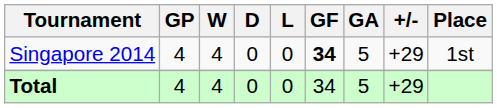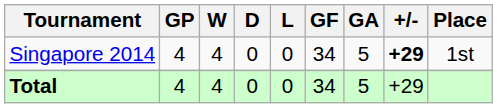(324, 53) bold -> (324, 53) normal
(406, 53) normal -> (406, 53) bold
